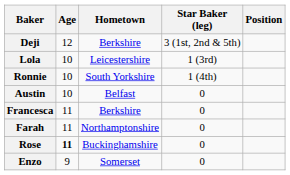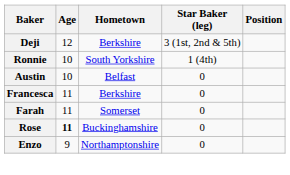- row: (30, 59)
(120, 127) Northamptonshire -> (120, 110) Somerset
(120, 161) Somerset -> (120, 144) Northamptonshire
